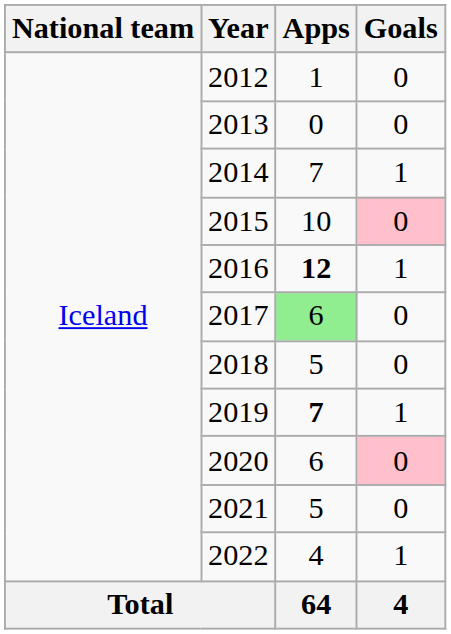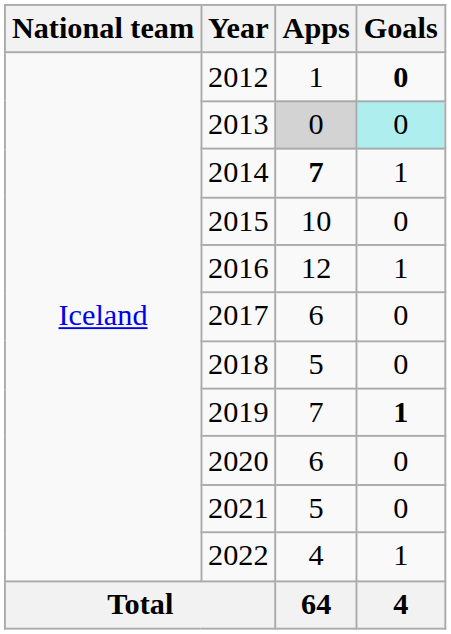(401, 76) normal -> (401, 76) bold
(316, 124) no background -> (316, 124) lightgrey background
(401, 124) no background -> (401, 124) paleturquoise background
(316, 172) normal -> (316, 172) bold
(401, 220) pink background -> (401, 220) no background
(316, 268) bold -> (316, 268) normal
(316, 316) lightgreen background -> (316, 316) no background
(316, 412) bold -> (316, 412) normal
(401, 412) normal -> (401, 412) bold
(401, 460) pink background -> (401, 460) no background
